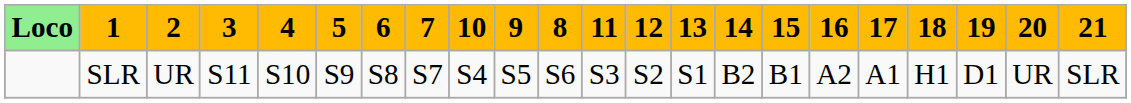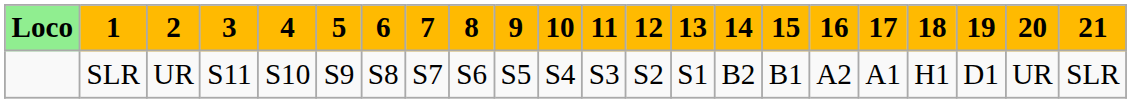columns swapped: (560, 27) <-> (472, 27)
